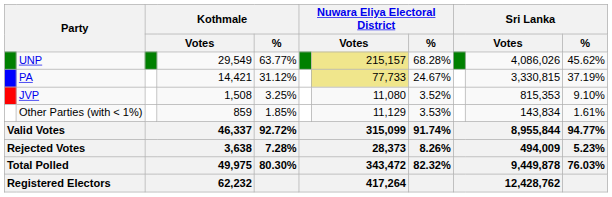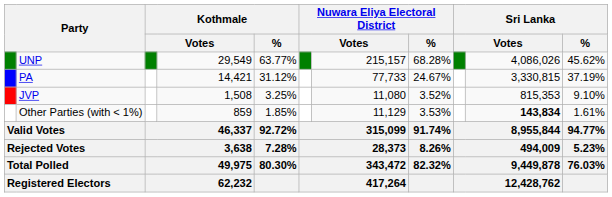(386, 60) khaki background -> (386, 60) no background
(389, 78) khaki background -> (389, 78) no background
(540, 113) normal -> (540, 113) bold
